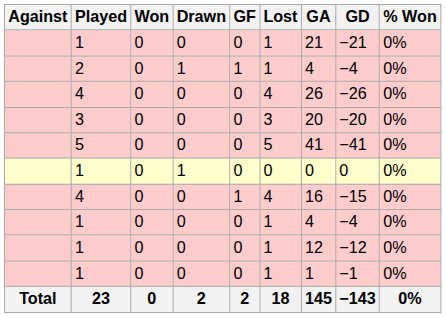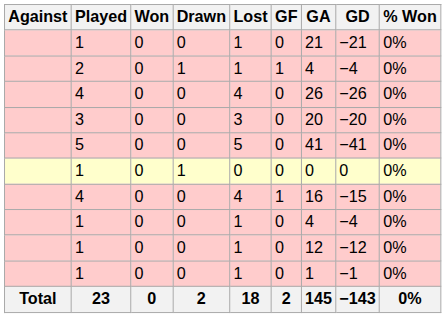columns swapped: (280, 17) <-> (245, 17)
